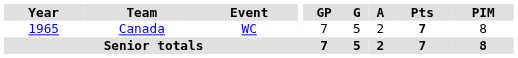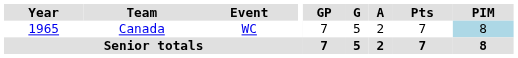(422, 29) bold -> (422, 29) normal
(483, 29) no background -> (483, 29) lightblue background
